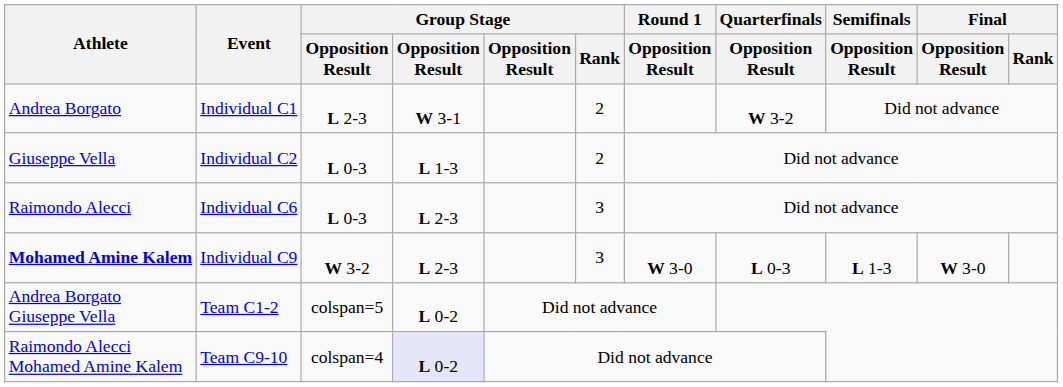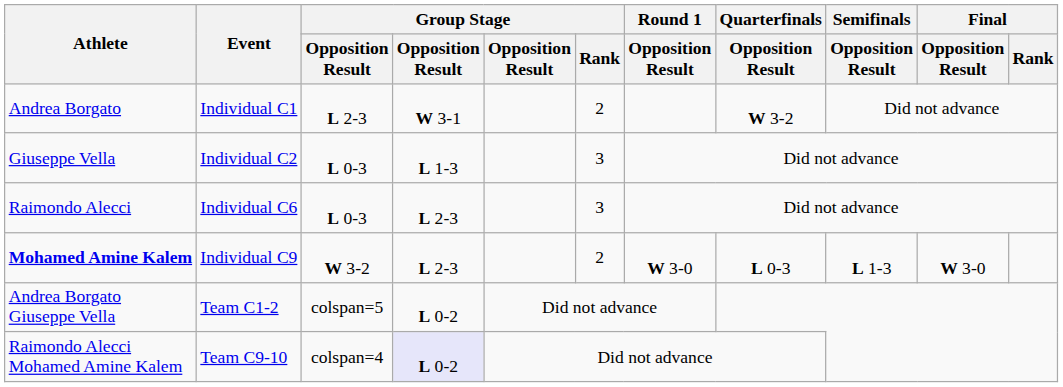(600, 158) 2 -> (600, 158) 3
(600, 257) 3 -> (600, 257) 2
